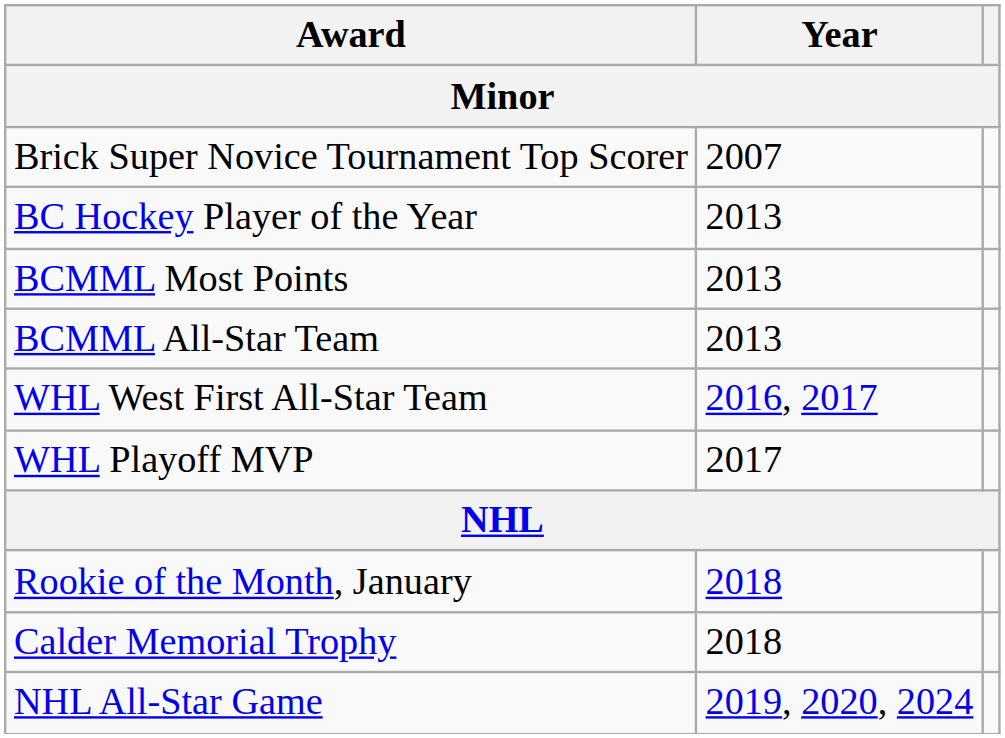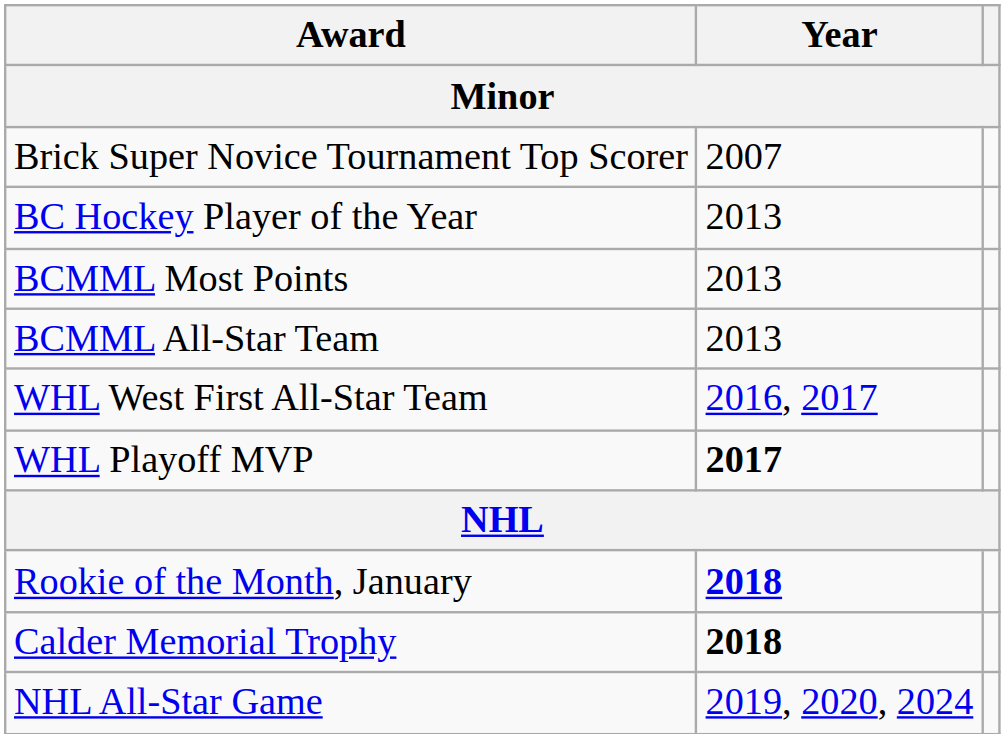(744, 459) normal -> (744, 459) bold
(744, 580) normal -> (744, 580) bold
(744, 641) normal -> (744, 641) bold
